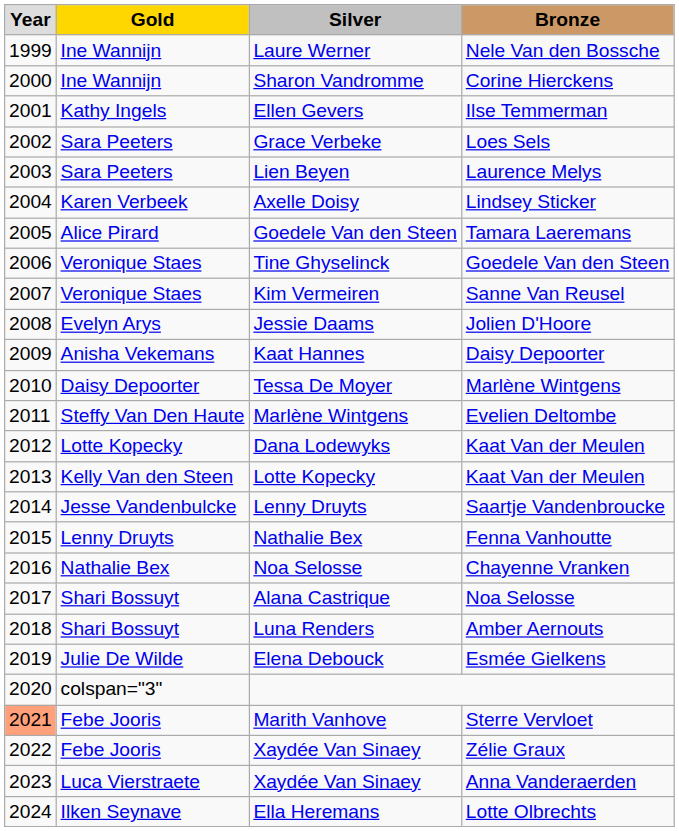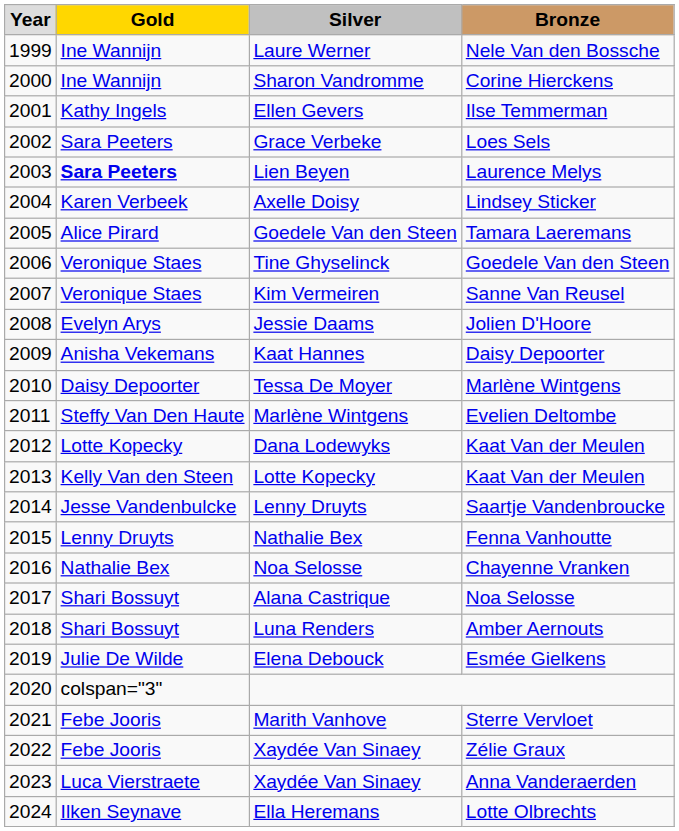(117, 171) normal -> (119, 171) bold
(30, 720) lightsalmon background -> (30, 720) no background
